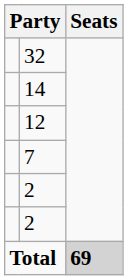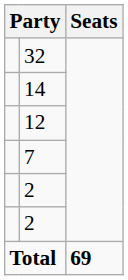(81, 257) lightgrey background -> (81, 257) no background
